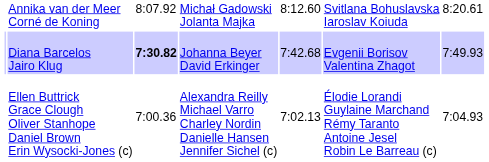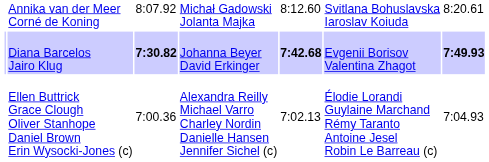(301, 52) normal -> (301, 52) bold
(463, 52) normal -> (464, 52) bold
